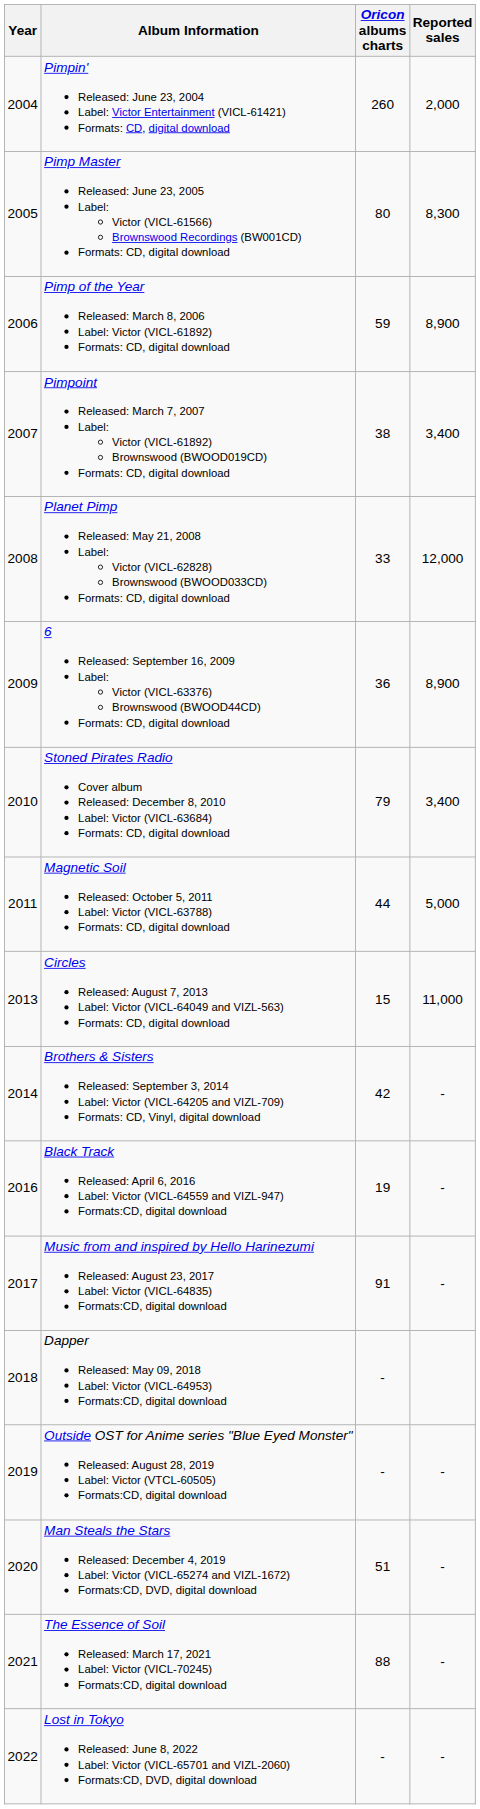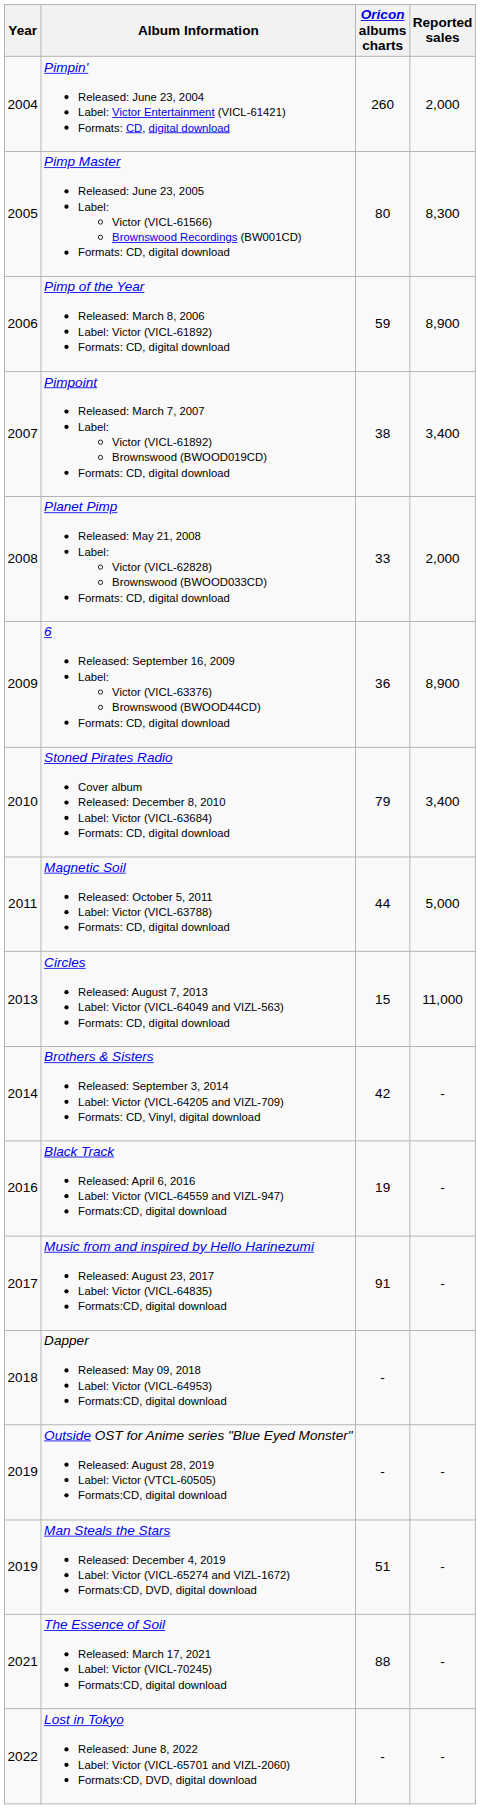(443, 559) 12,000 -> (443, 559) 2,000
(23, 1567) 2020 -> (23, 1567) 2019
